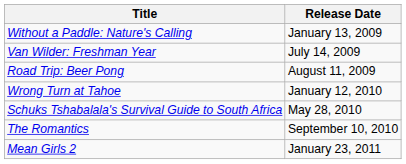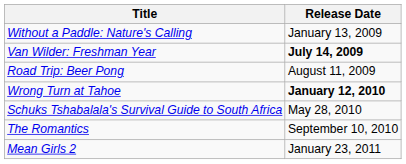(324, 52) normal -> (325, 52) bold
(335, 91) normal -> (337, 91) bold
